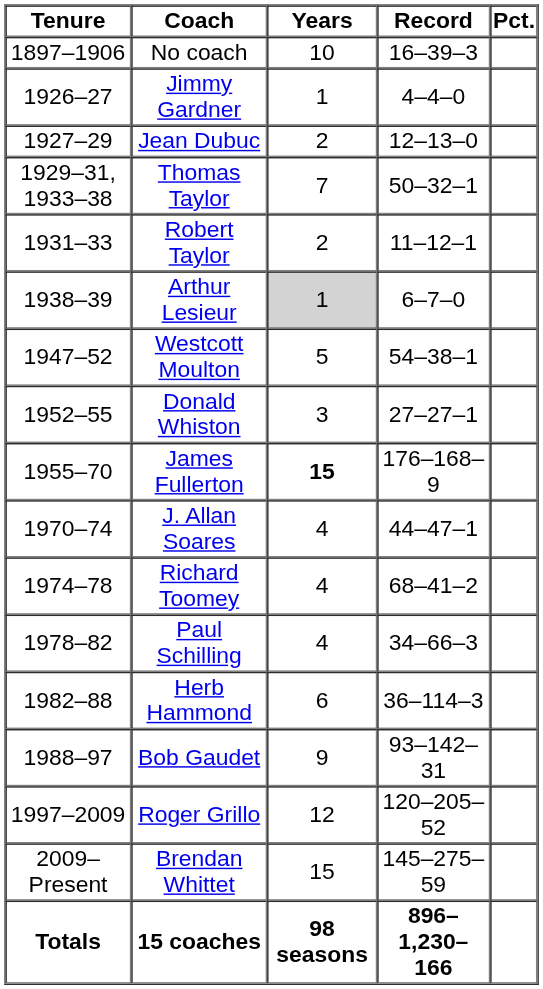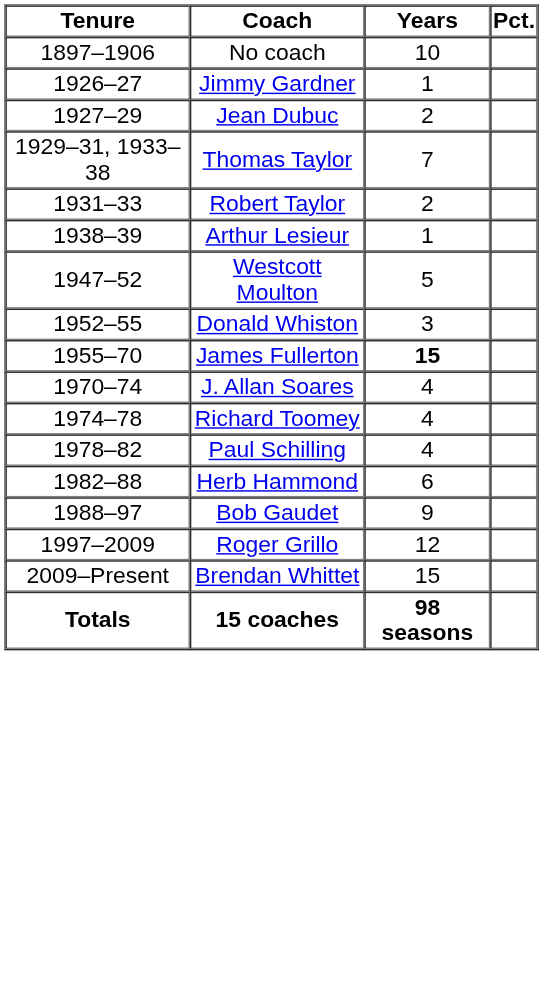- column: (433, 20)
(322, 299) lightgrey background -> (427, 235) no background
